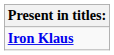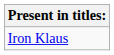(41, 38) bold -> (38, 38) normal
